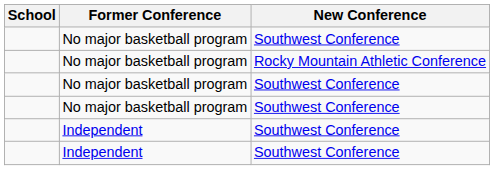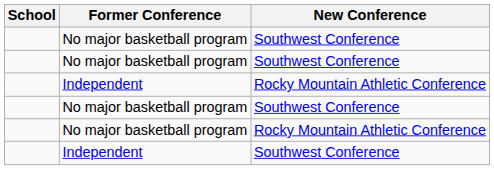(370, 61) Rocky Mountain Athletic Conference -> (327, 61) Southwest Conference
(155, 84) No major basketball program -> (102, 84) Independent
(327, 84) Southwest Conference -> (370, 84) Rocky Mountain Athletic Conference
(102, 130) Independent -> (155, 130) No major basketball program
(327, 130) Southwest Conference -> (370, 130) Rocky Mountain Athletic Conference
